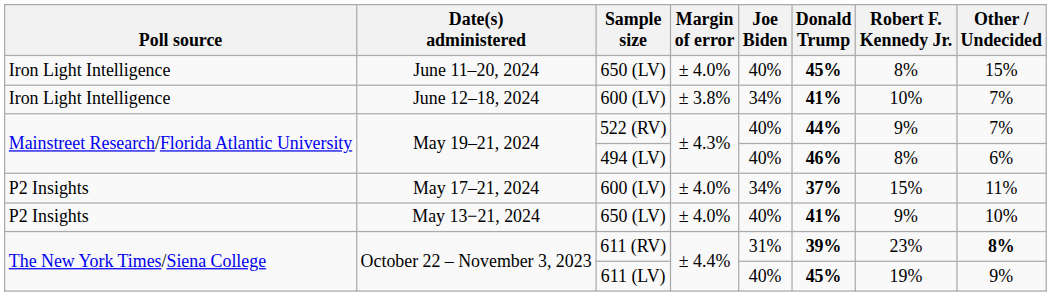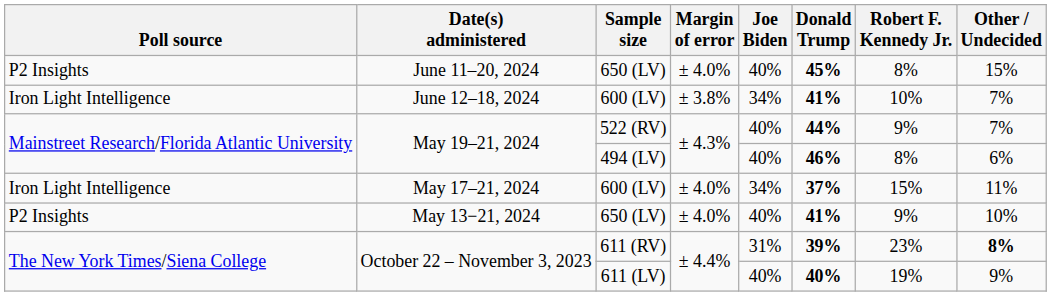(90, 70) Iron Light Intelligence -> (49, 70) P2 Insights
(49, 187) P2 Insights -> (90, 187) Iron Light Intelligence
(824, 276) 45% -> (824, 276) 40%
